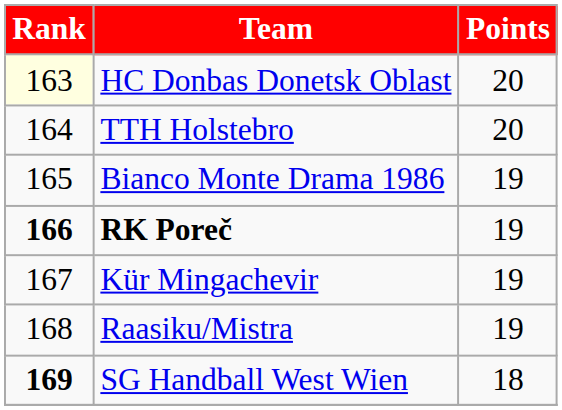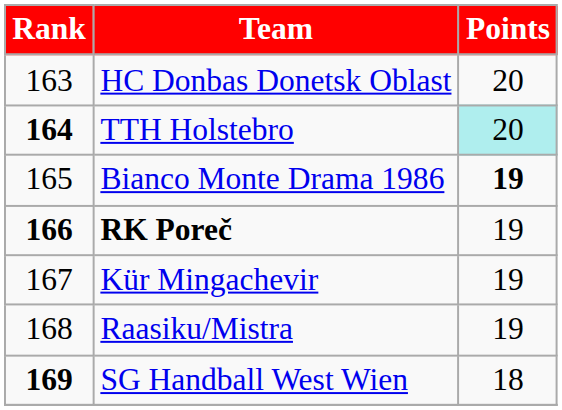(49, 79) lightyellow background -> (49, 79) no background
(49, 129) normal -> (49, 129) bold
(508, 129) no background -> (508, 129) paleturquoise background
(508, 179) normal -> (508, 179) bold
